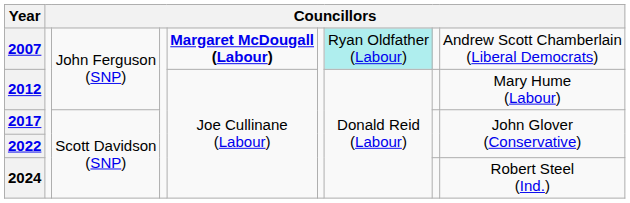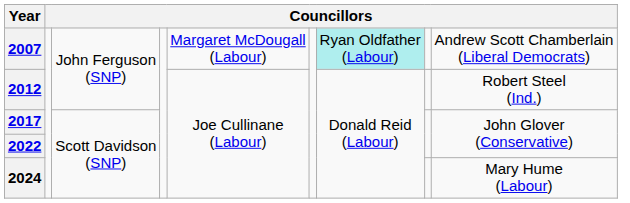(242, 48) bold -> (238, 48) normal
(532, 89) Mary Hume (Labour) -> (524, 89) Robert Steel (Ind.)
(532, 177) Robert Steel (Ind.) -> (524, 177) Mary Hume (Labour)
